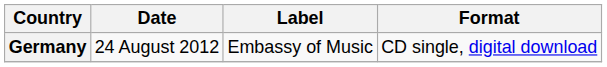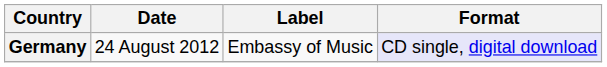(489, 47) no background -> (489, 47) lavender background
